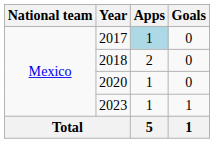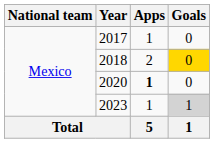(149, 37) lightblue background -> (149, 37) no background
(189, 60) no background -> (189, 60) gold background
(149, 82) normal -> (149, 82) bold
(189, 104) no background -> (189, 104) lightgrey background
